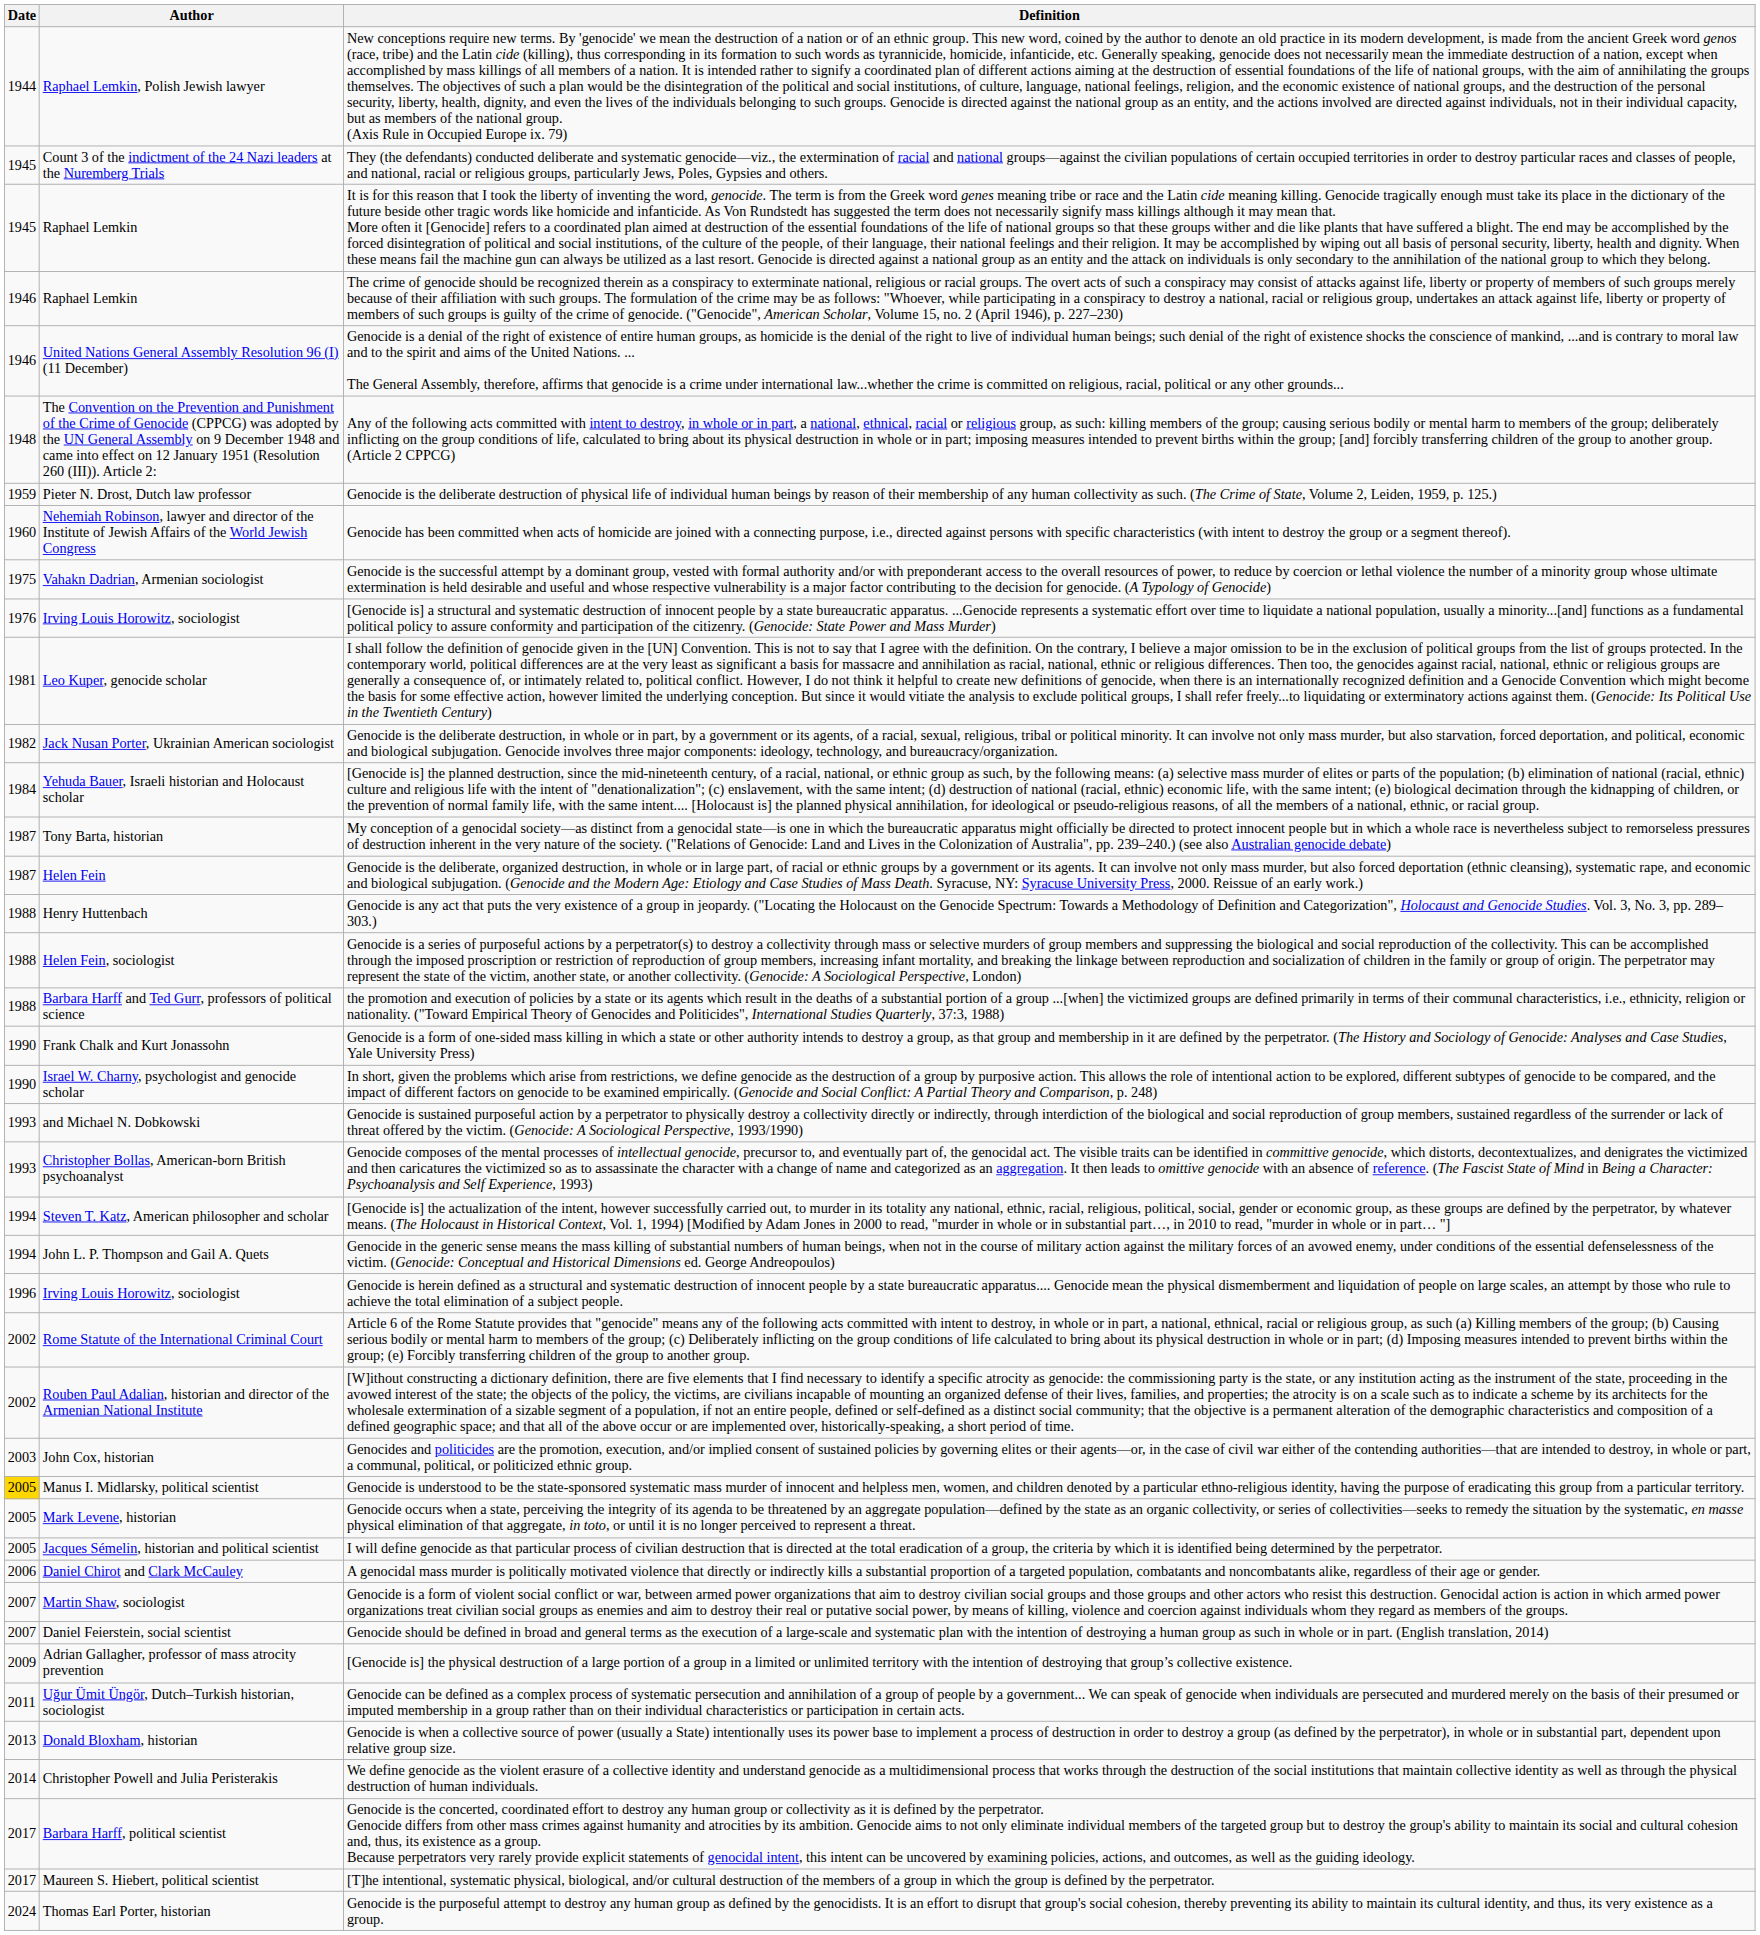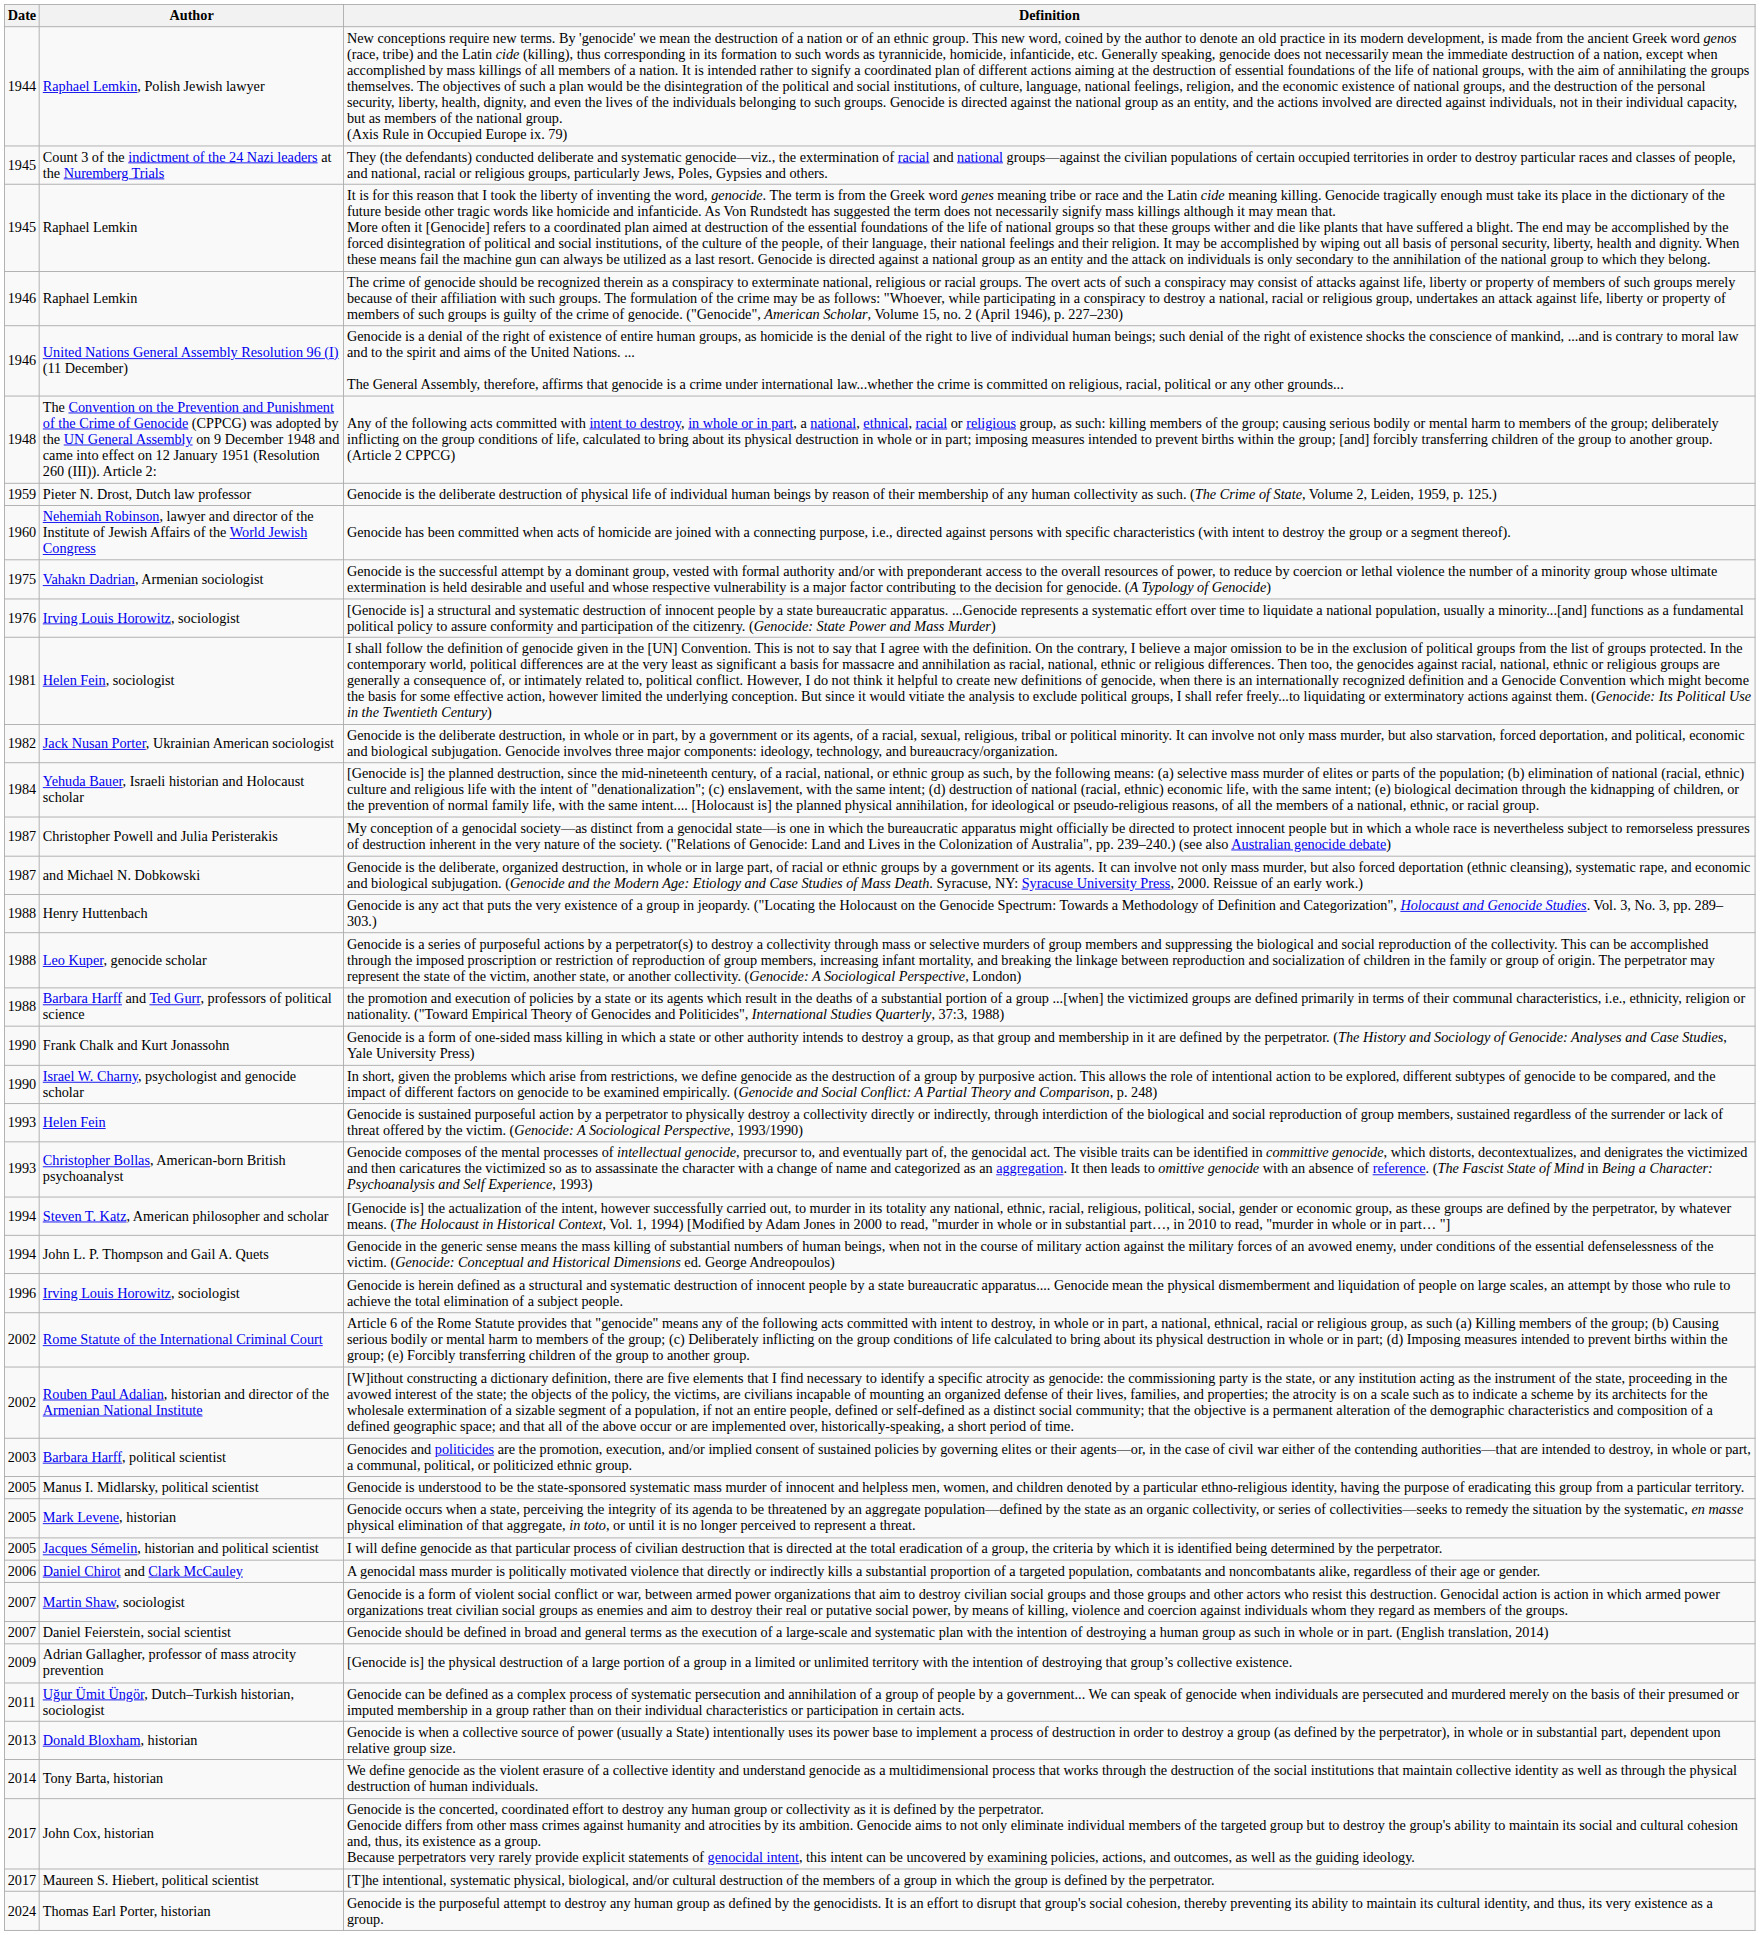(125, 680) Leo Kuper, genocide scholar -> (109, 680) Helen Fein, sociologist
(103, 836) Tony Barta, historian -> (160, 836) Christopher Powell and Julia Peristerakis
(74, 875) Helen Fein -> (121, 875) and Michael N. Dobkowski
(109, 960) Helen Fein, sociologist -> (125, 960) Leo Kuper, genocide scholar
(121, 1122) and Michael N. Dobkowski -> (74, 1122) Helen Fein
(98, 1457) John Cox, historian -> (134, 1457) Barbara Harff, political scientist
(22, 1487) gold background -> (22, 1487) no background
(160, 1779) Christopher Powell and Julia Peristerakis -> (103, 1779) Tony Barta, historian
(134, 1833) Barbara Harff, political scientist -> (98, 1833) John Cox, historian
